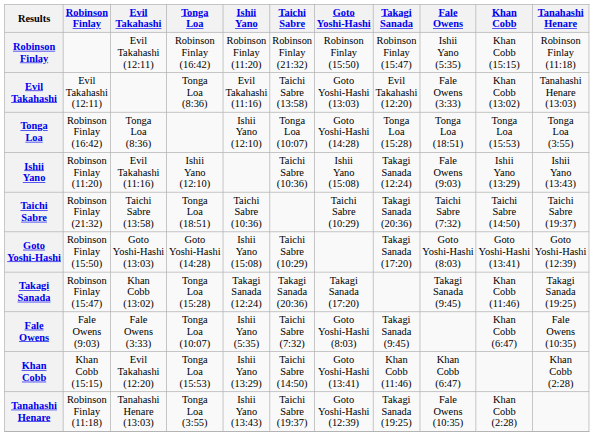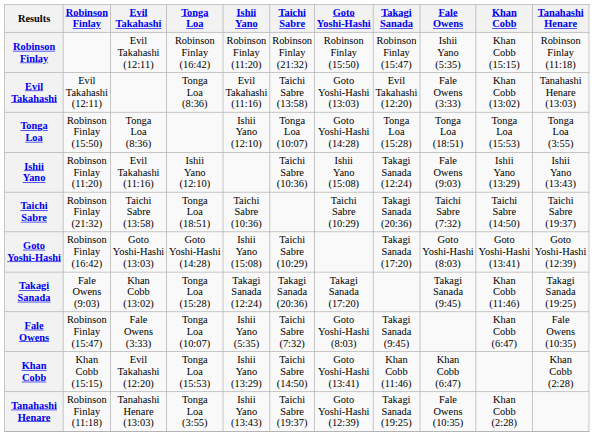(87, 132) Robinson Finlay (16:42) -> (87, 132) Robinson Finlay (15:50)
(87, 252) Robinson Finlay (15:50) -> (87, 252) Robinson Finlay (16:42)
(87, 292) Robinson Finlay (15:47) -> (87, 292) Fale Owens (9:03)
(87, 331) Fale Owens (9:03) -> (87, 331) Robinson Finlay (15:47)
